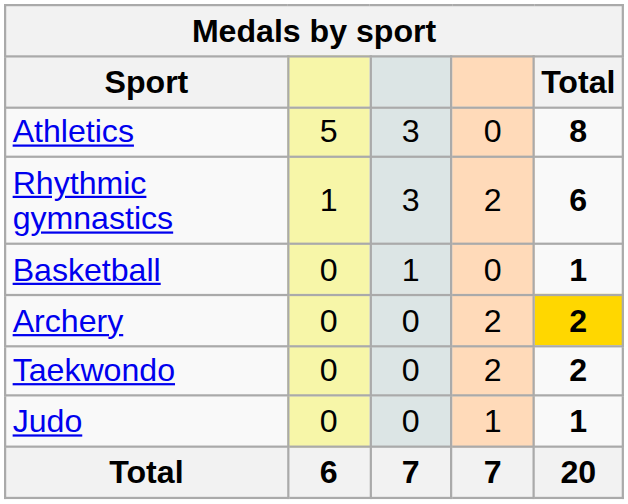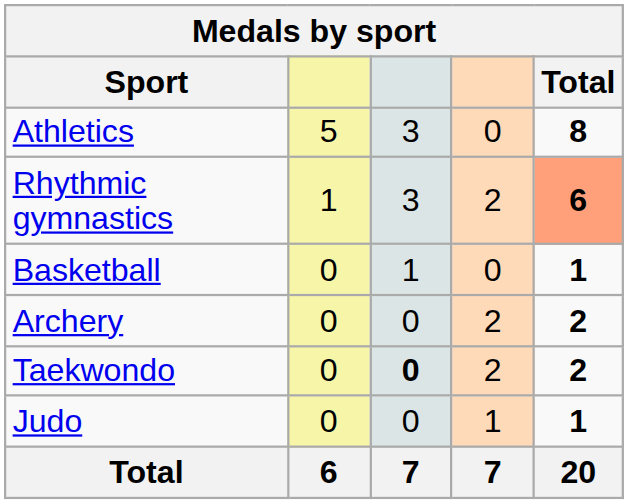(578, 201) no background -> (578, 201) lightsalmon background
(578, 320) gold background -> (578, 320) no background
(411, 371) normal -> (411, 371) bold
